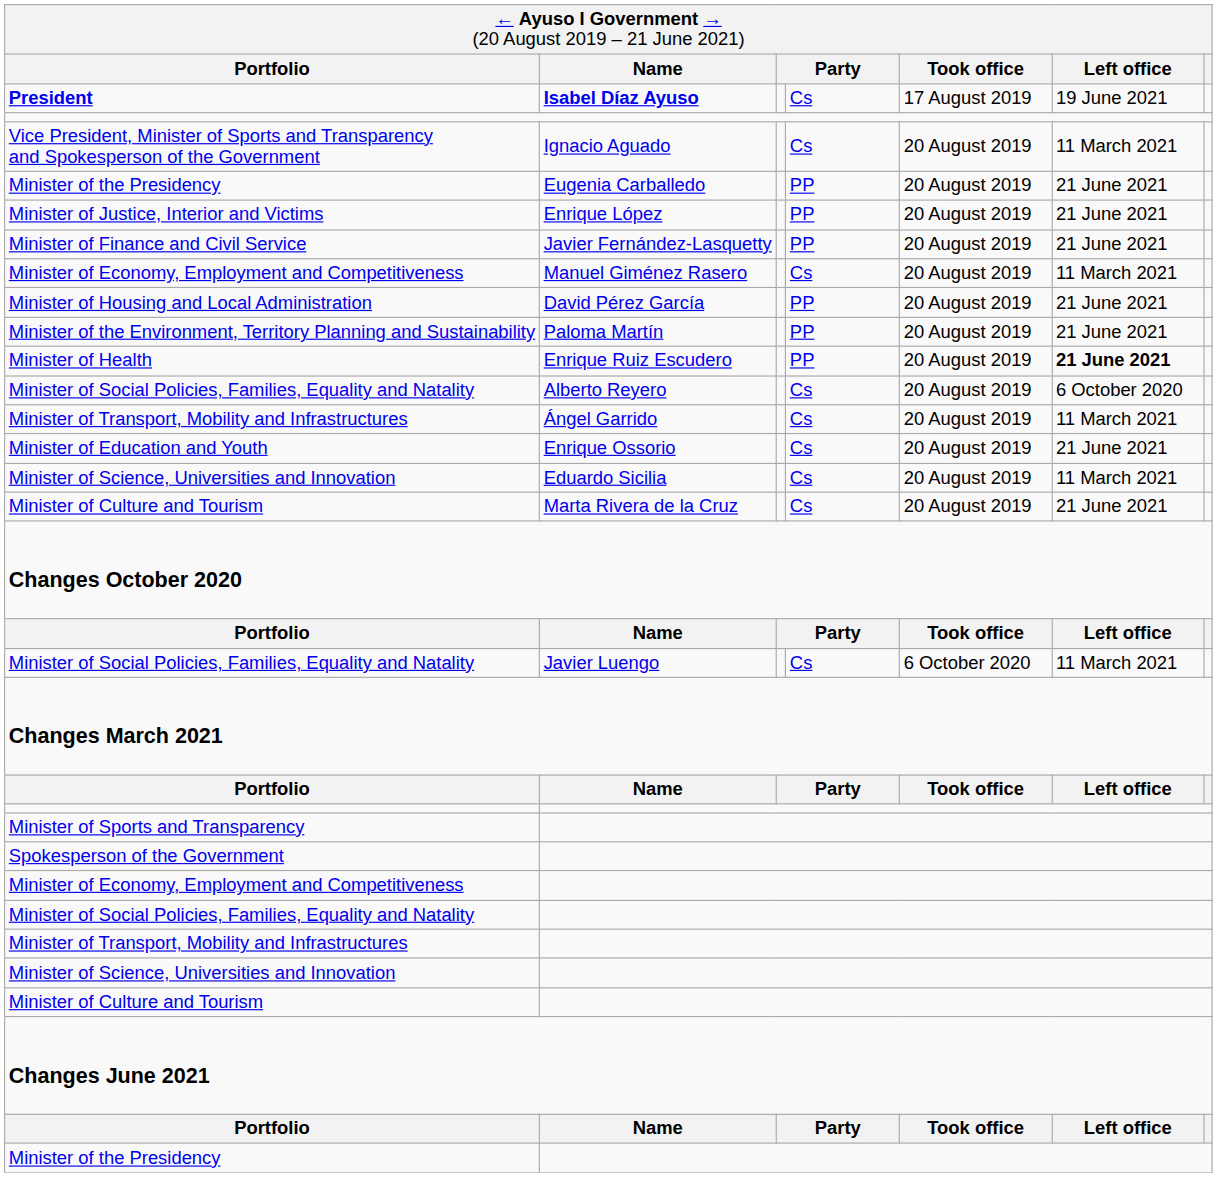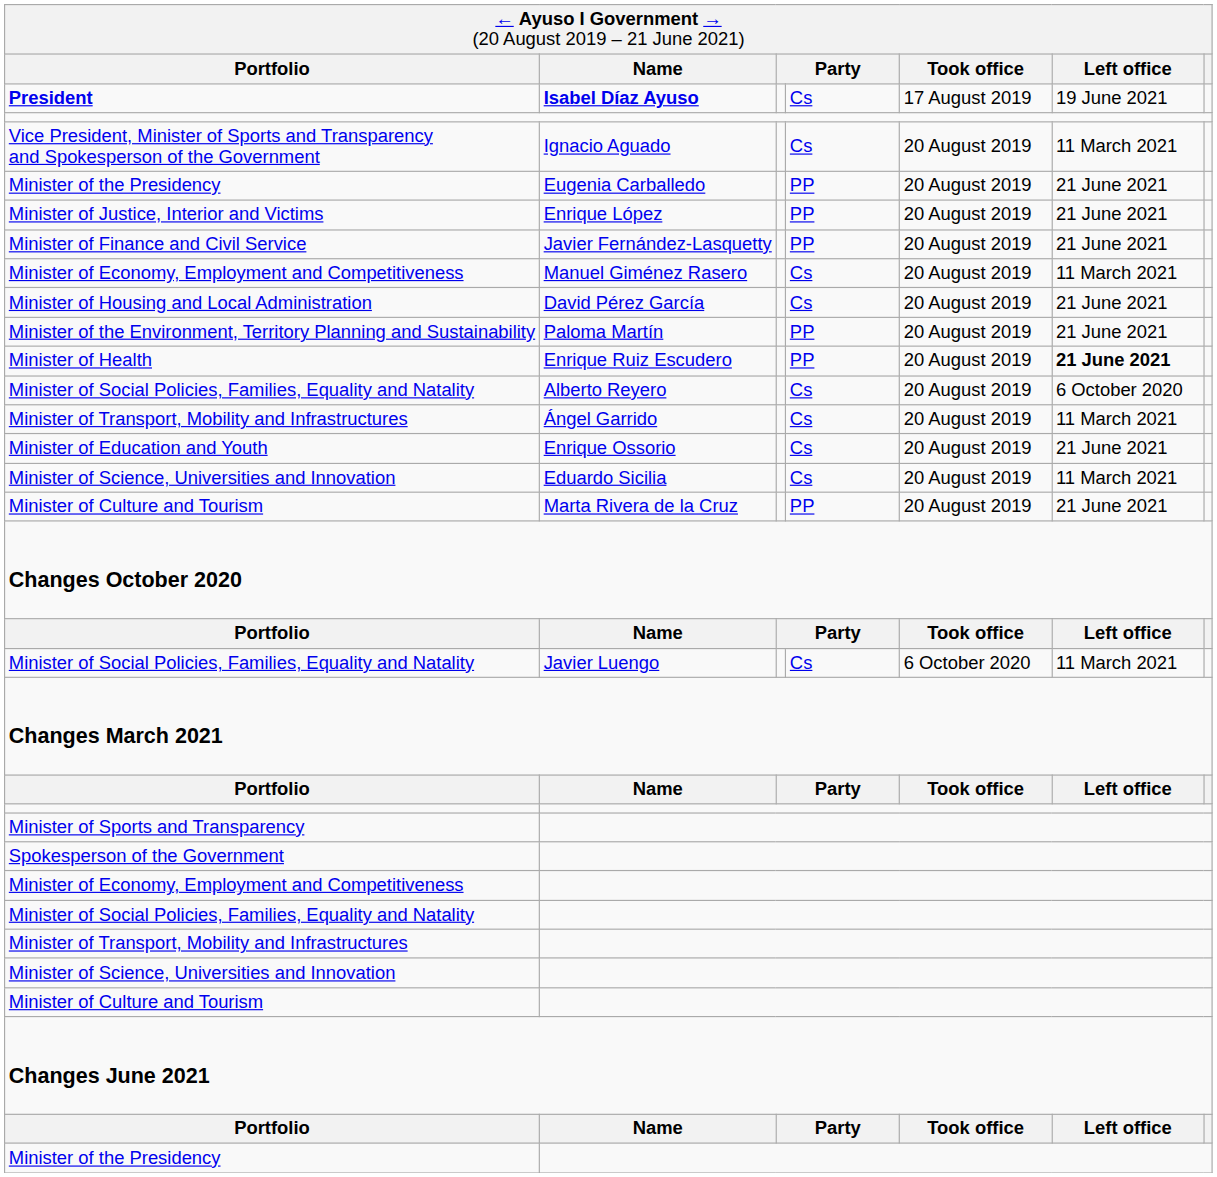(802, 302) PP -> (801, 302) Cs
(801, 506) Cs -> (802, 506) PP
